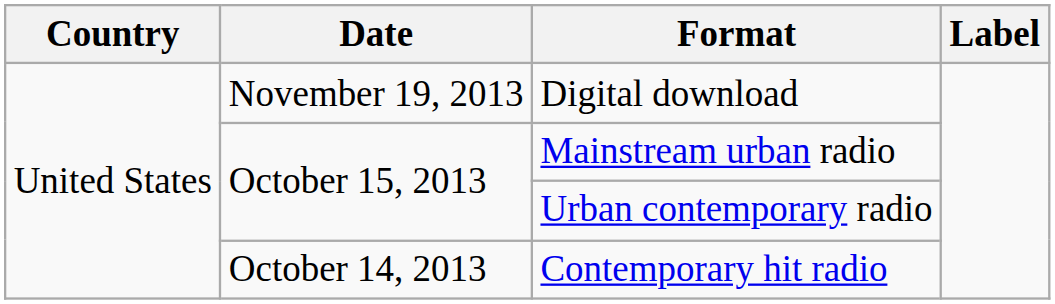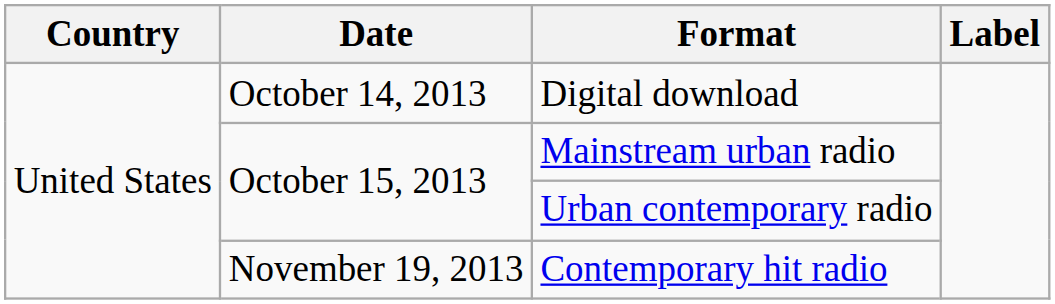(376, 92) November 19, 2013 -> (358, 92) October 14, 2013
(358, 268) October 14, 2013 -> (376, 268) November 19, 2013
